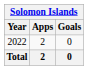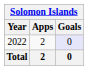(69, 42) no background -> (69, 42) lavender background
